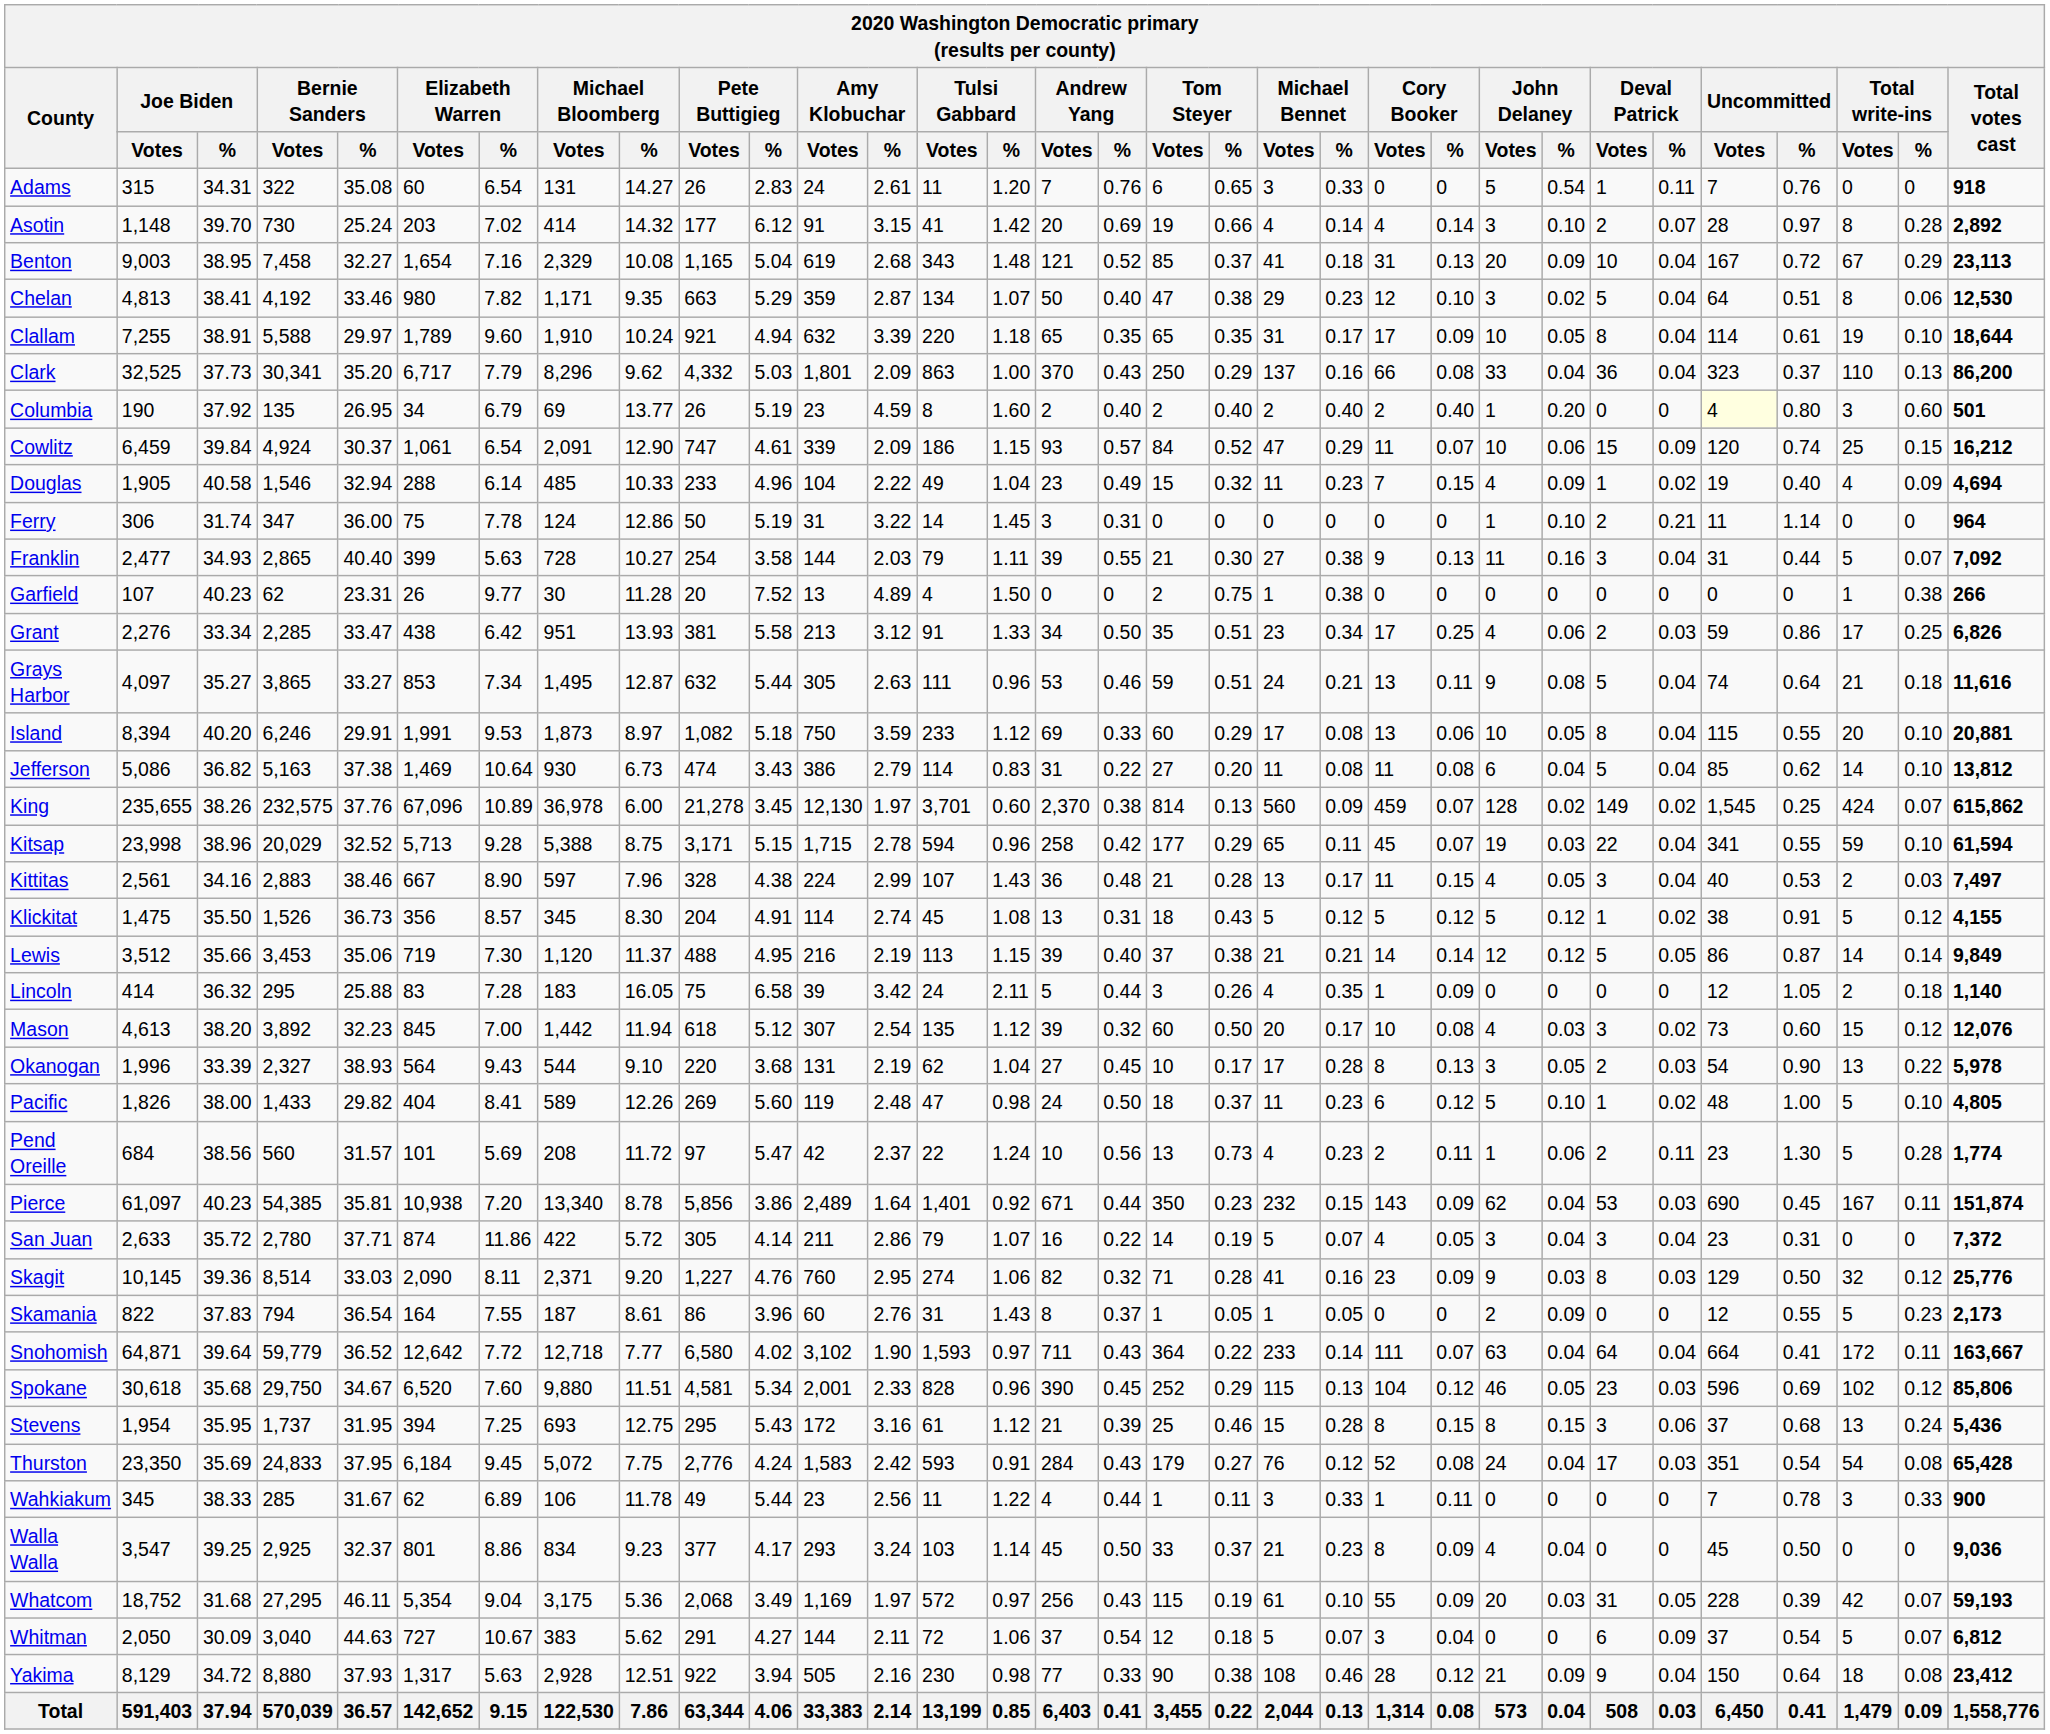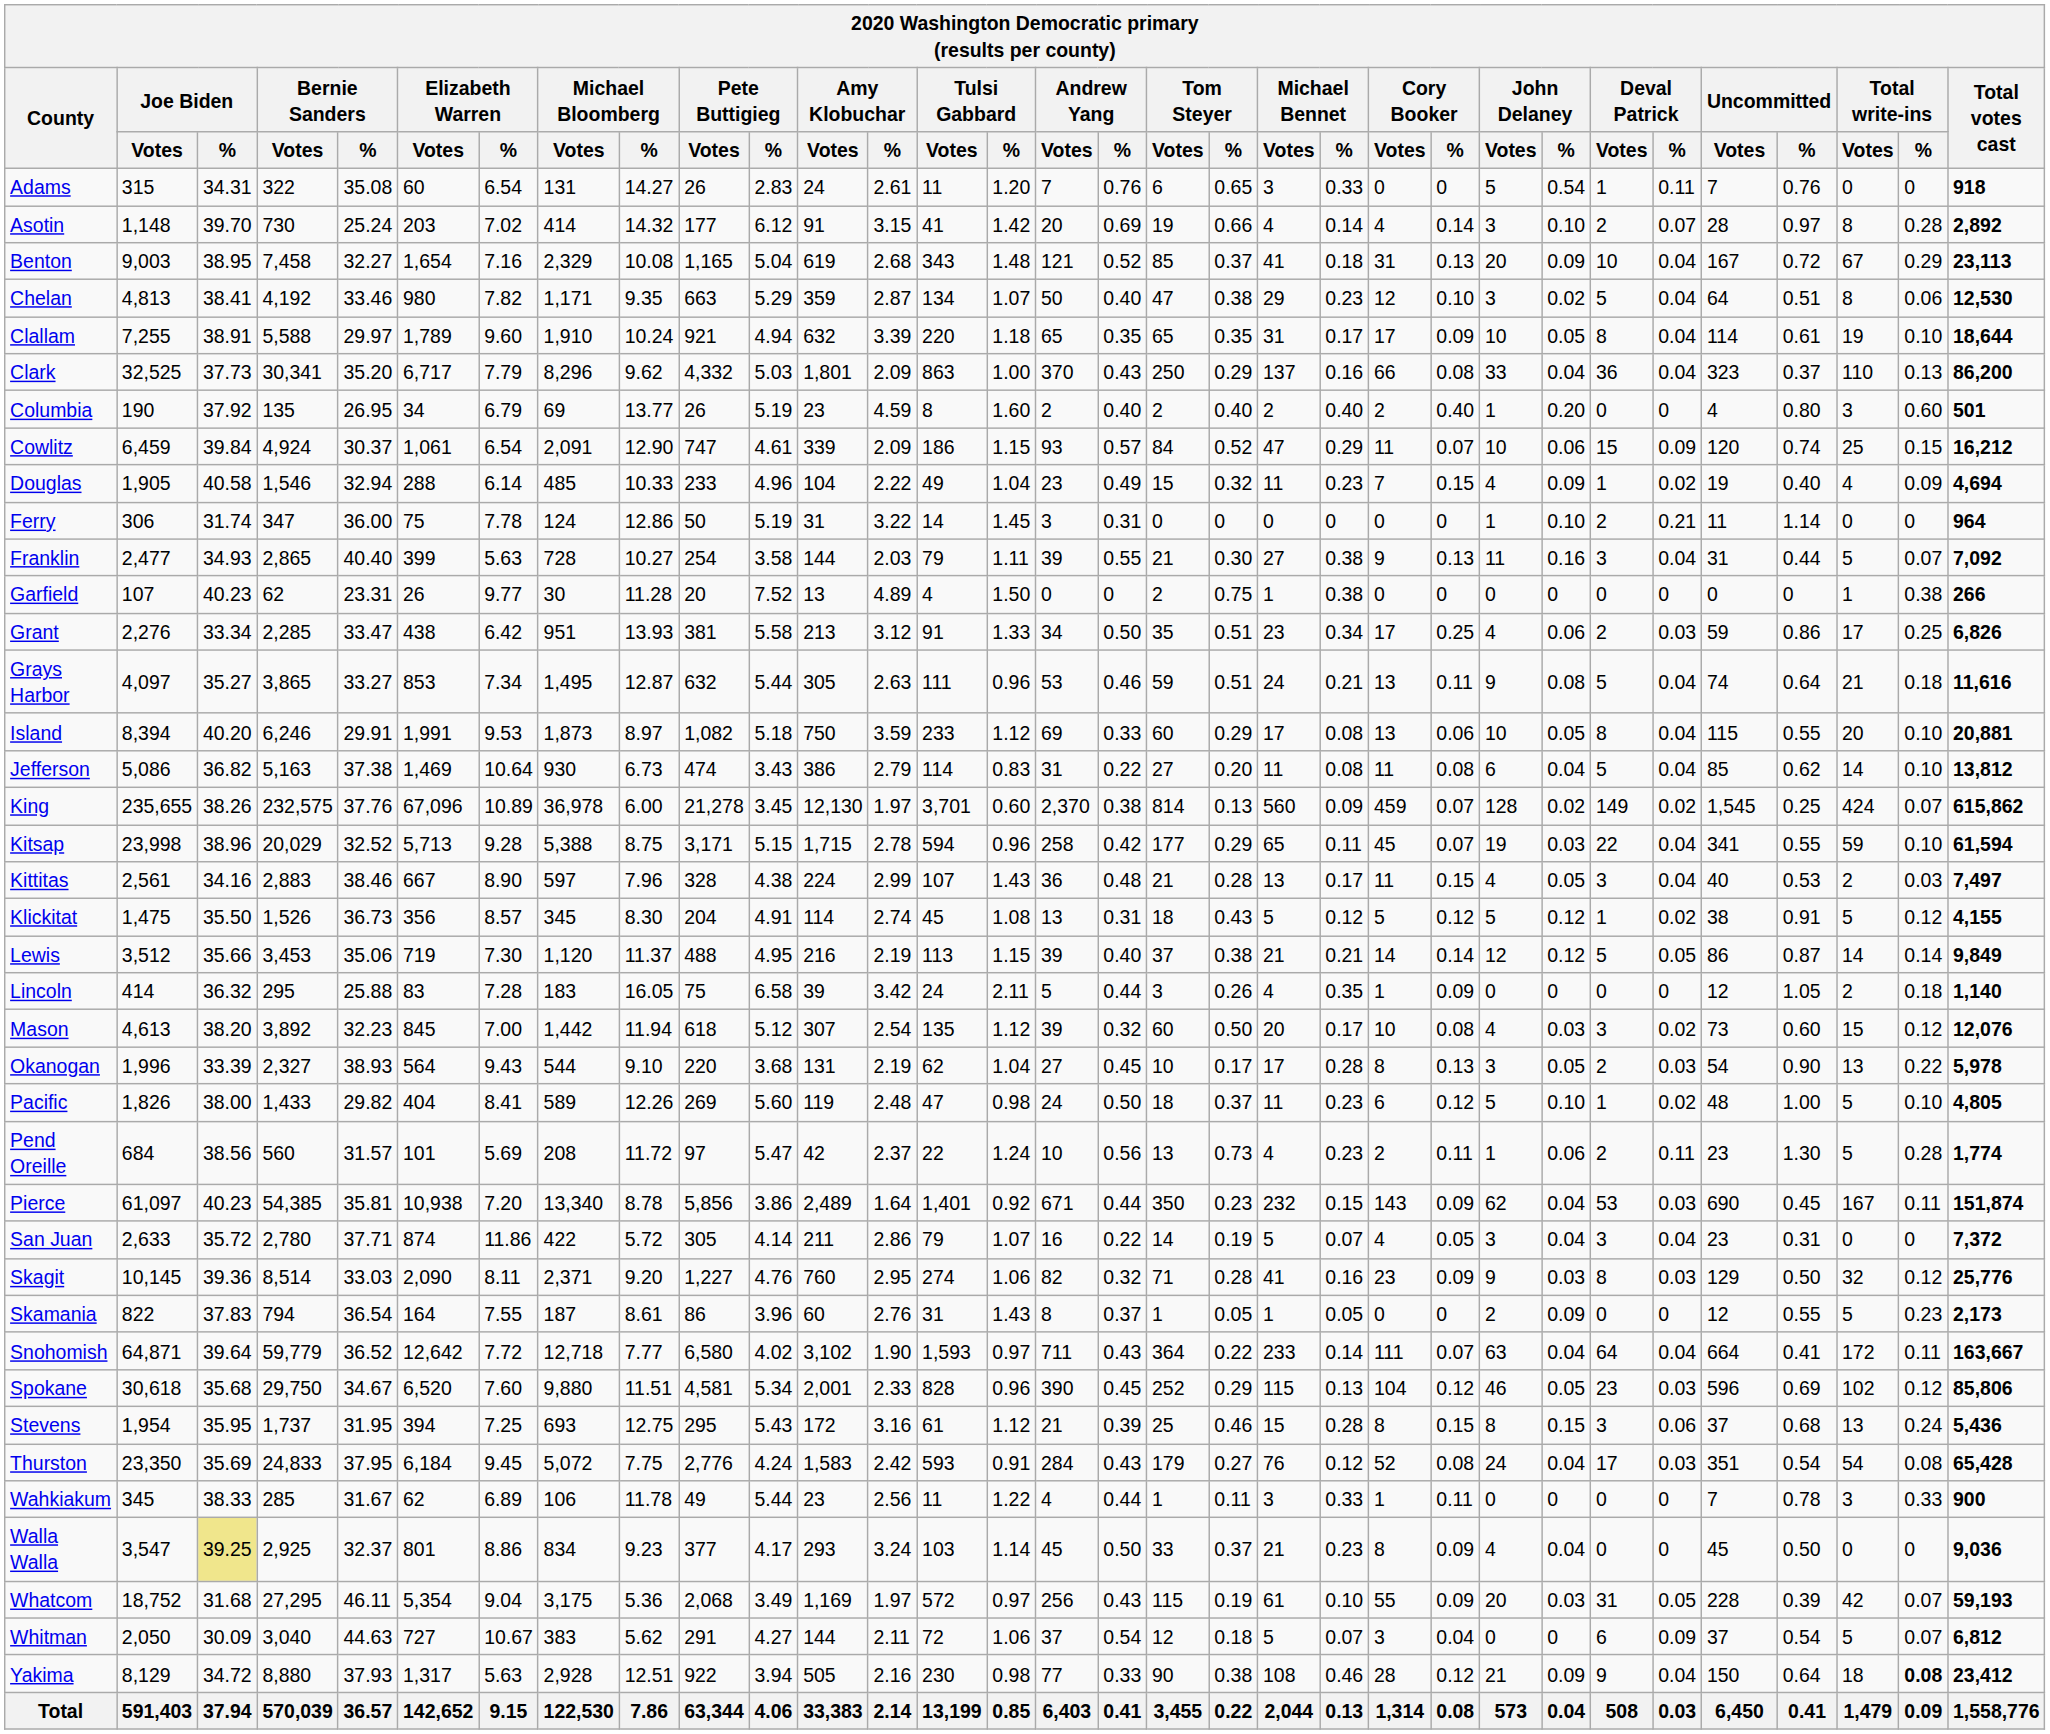(1712, 410) lightyellow background -> (1712, 410) no background
(227, 1550) no background -> (227, 1550) khaki background
(1923, 1674) normal -> (1923, 1673) bold
